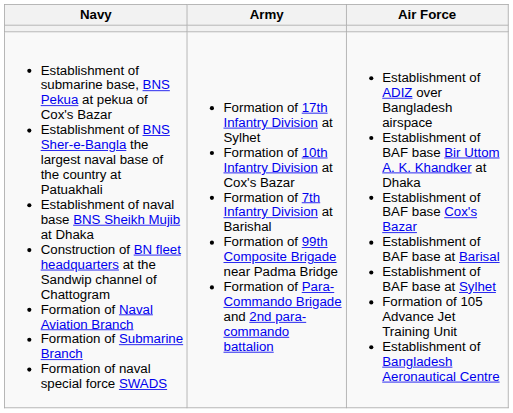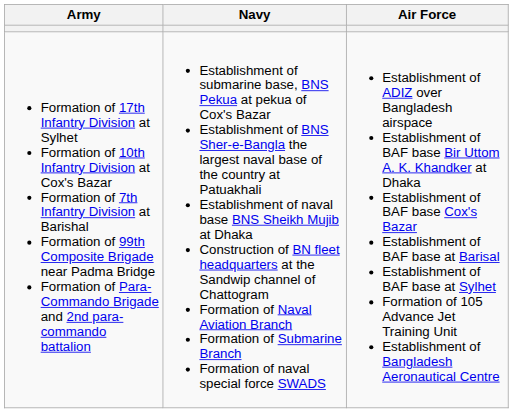columns swapped: (267, 29) <-> (96, 29)
